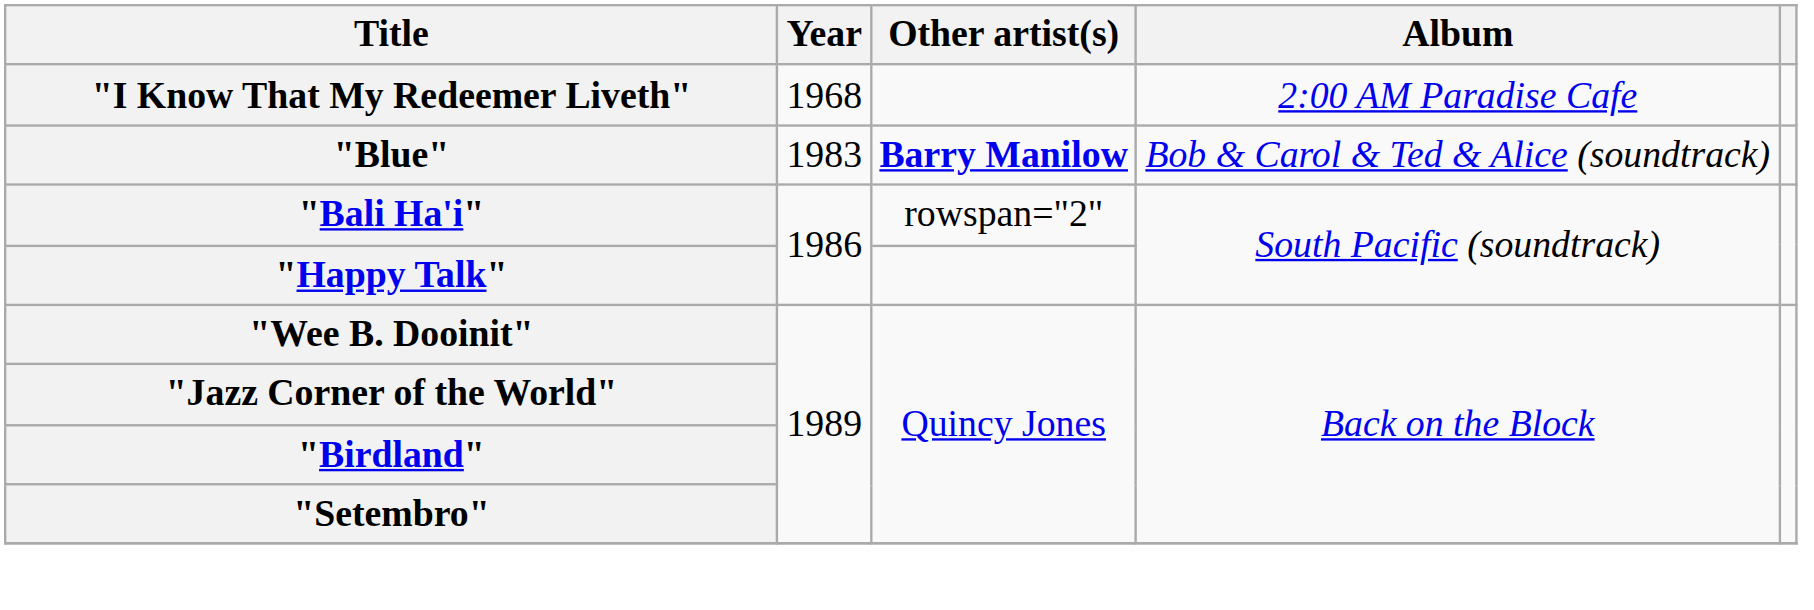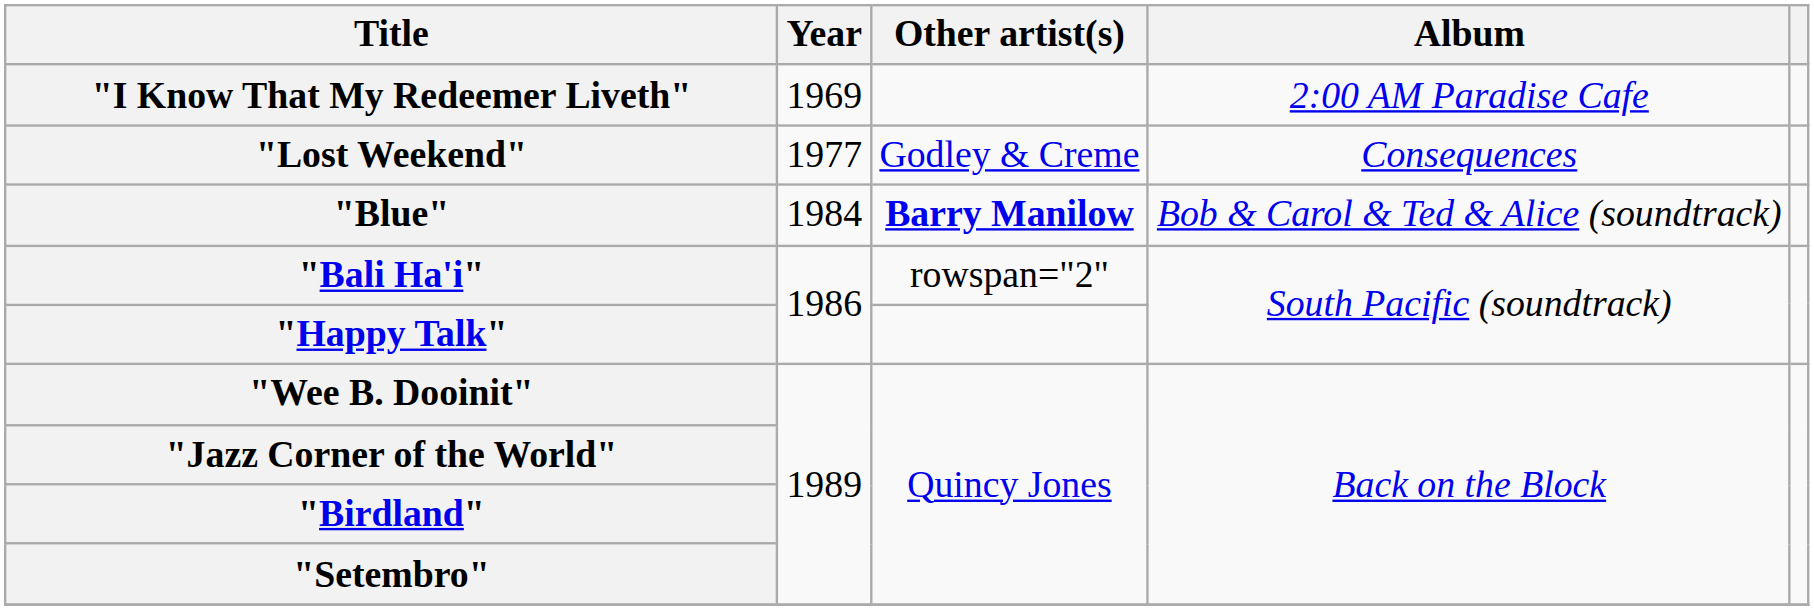(824, 94) 1968 -> (824, 94) 1969
+ row: (391, 154)
(824, 154) 1983 -> (824, 214) 1984
